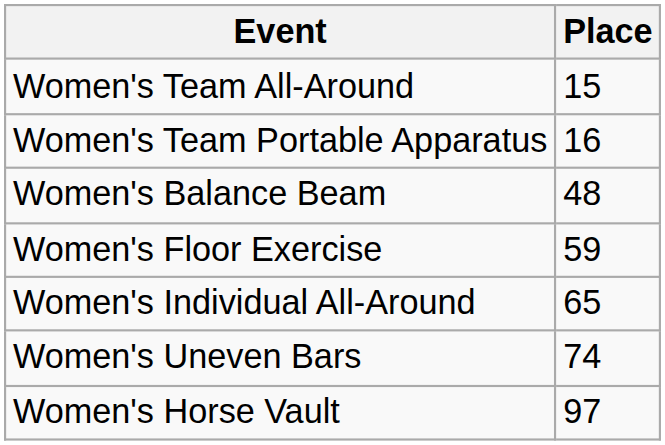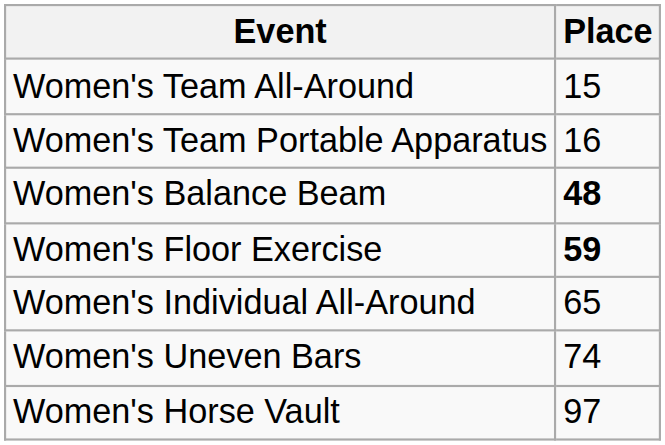(582, 194) normal -> (582, 194) bold
(582, 248) normal -> (582, 248) bold
